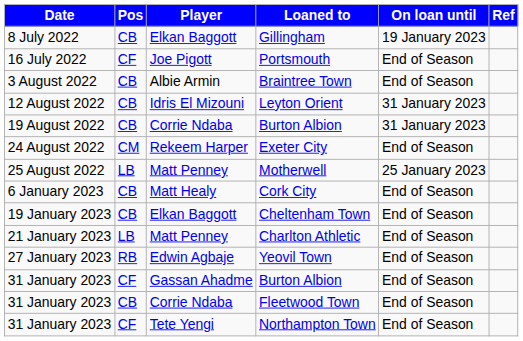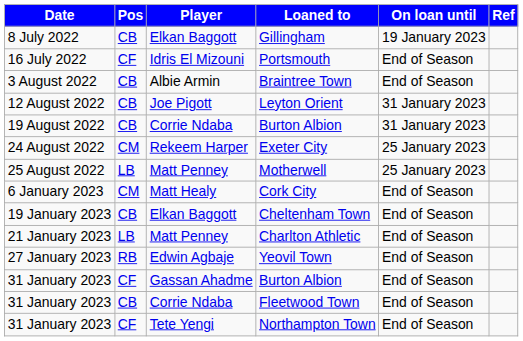(181, 59) Joe Pigott -> (197, 59) Idris El Mizouni
(197, 103) Idris El Mizouni -> (181, 103) Joe Pigott
(428, 147) End of Season -> (434, 147) 25 January 2023
(127, 192) CB -> (129, 192) CM
